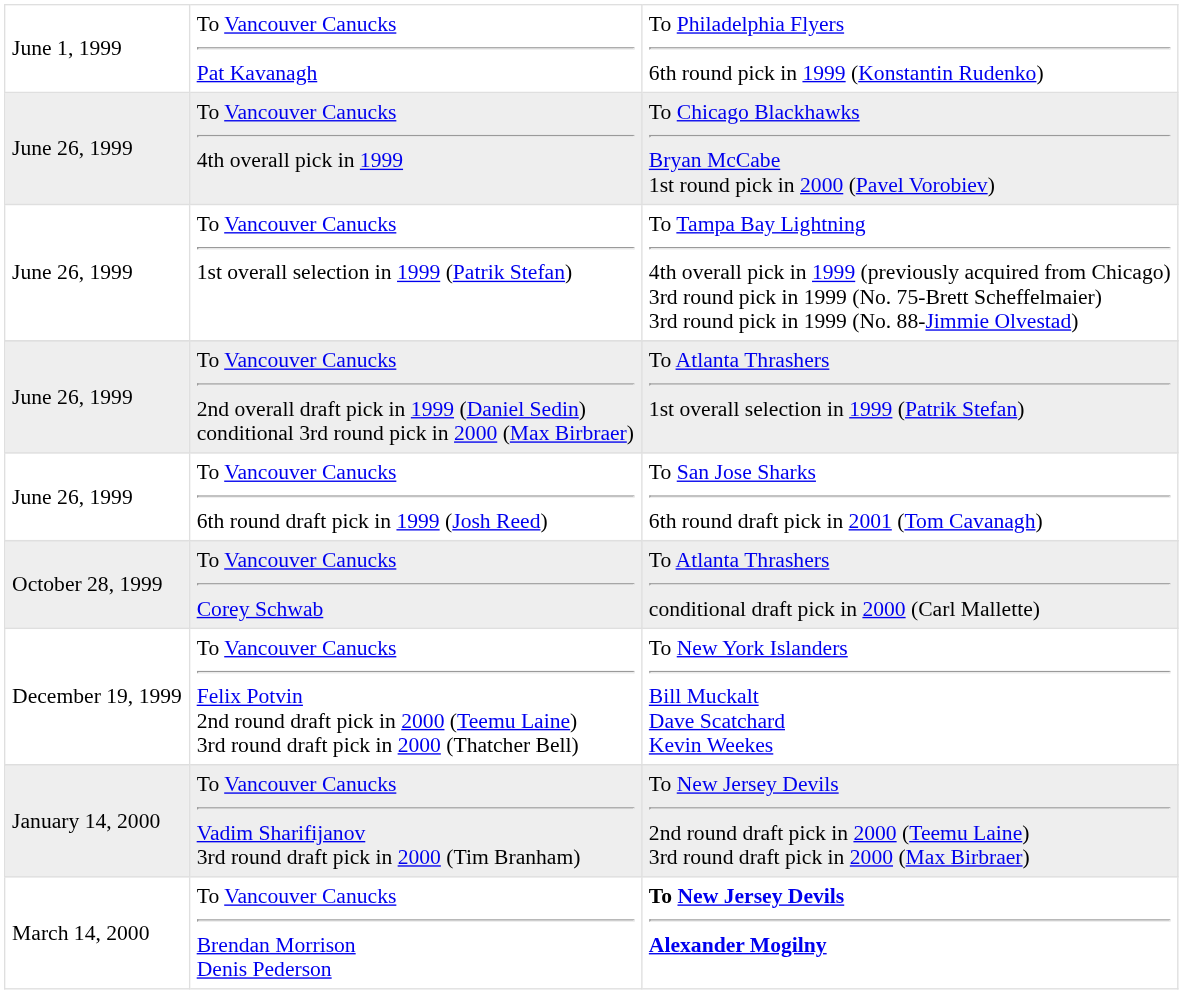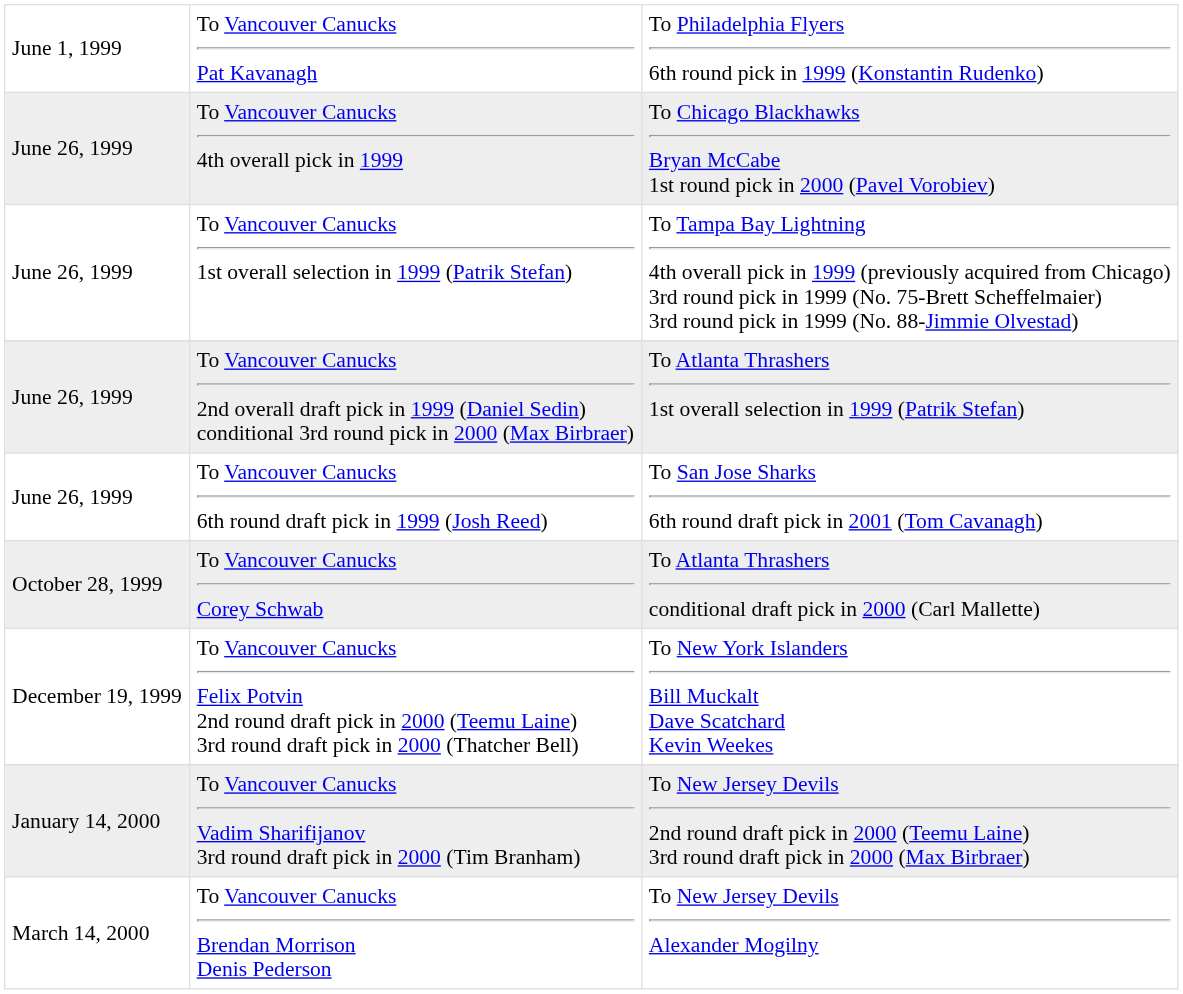(910, 920) bold -> (910, 920) normal
